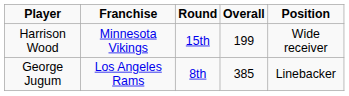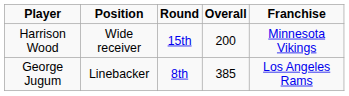columns swapped: (306, 14) <-> (128, 14)
(244, 40) 199 -> (226, 40) 200
